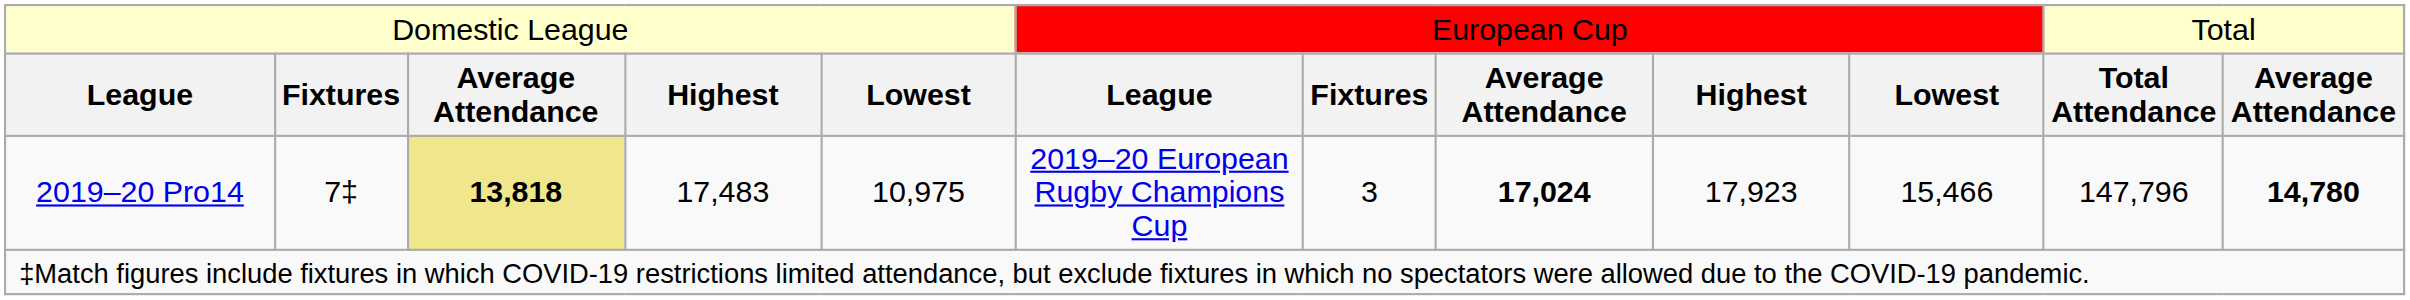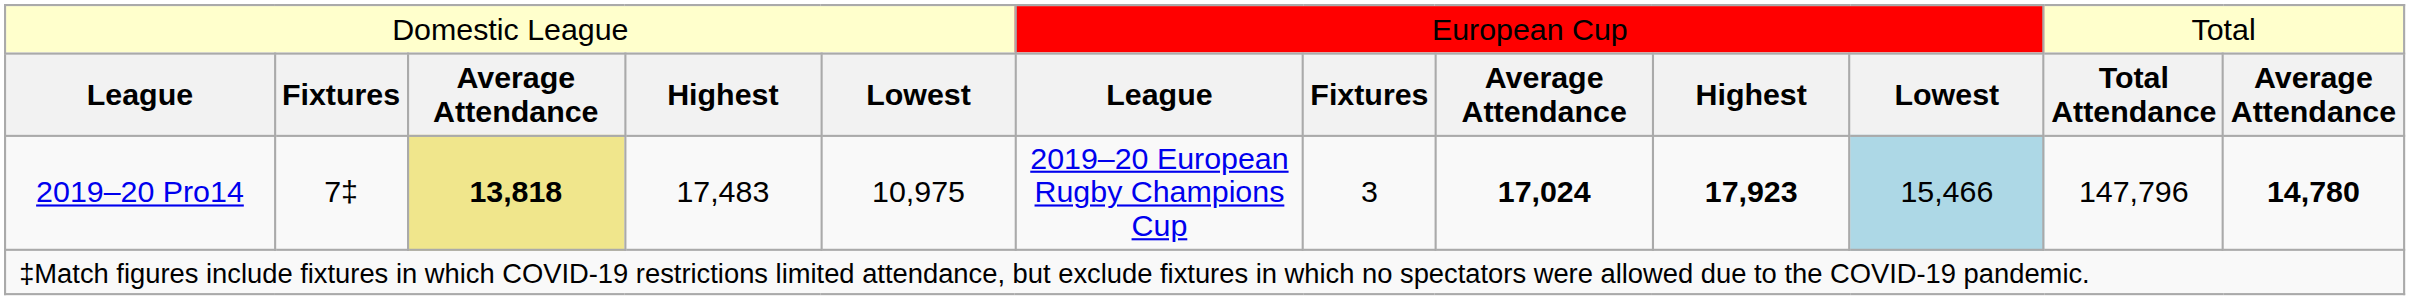(1751, 193) normal -> (1751, 193) bold
(1947, 193) no background -> (1947, 193) lightblue background
